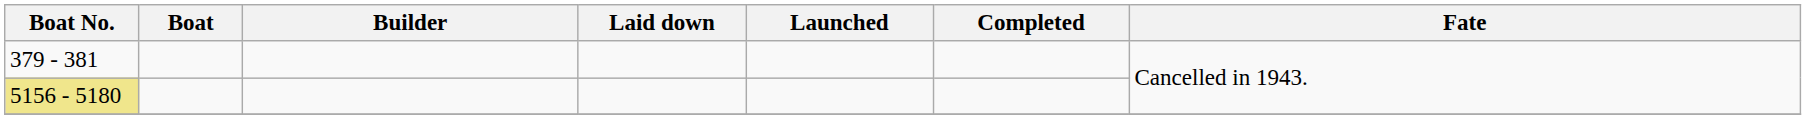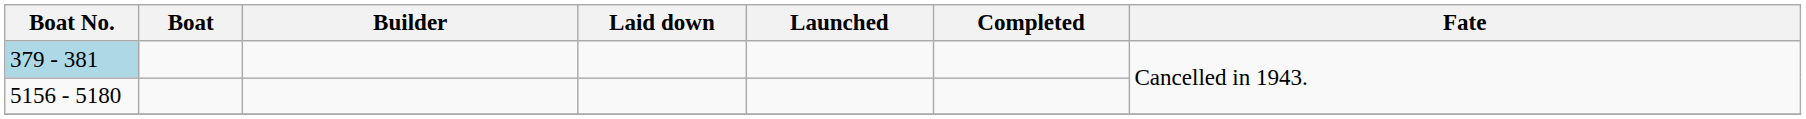(54, 59) no background -> (54, 59) lightblue background
(66, 95) khaki background -> (66, 95) no background
